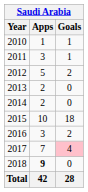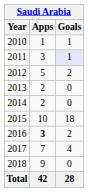(69, 57) no background -> (69, 57) lavender background
(43, 133) normal -> (43, 133) bold
(69, 149) pink background -> (69, 149) no background
(43, 164) bold -> (43, 164) normal
